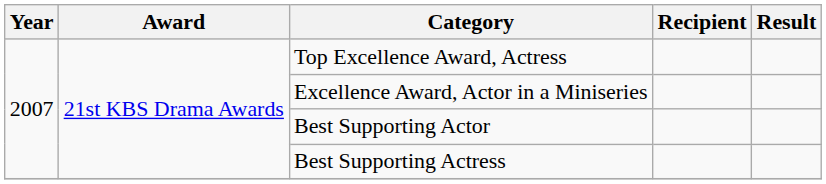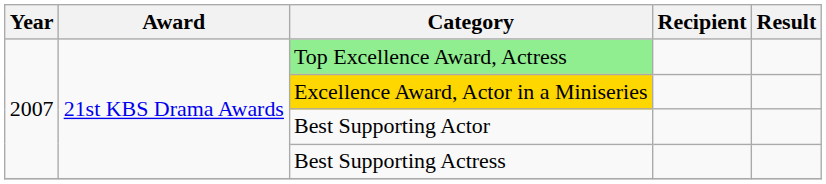(430, 56) no background -> (430, 56) lightgreen background
(471, 91) no background -> (471, 91) gold background
